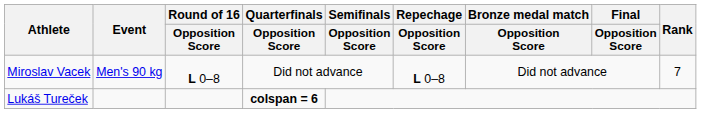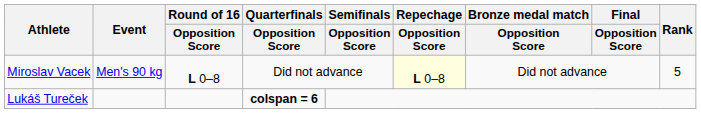(429, 79) no background -> (429, 79) lightyellow background
(677, 72) 7 -> (677, 72) 5
